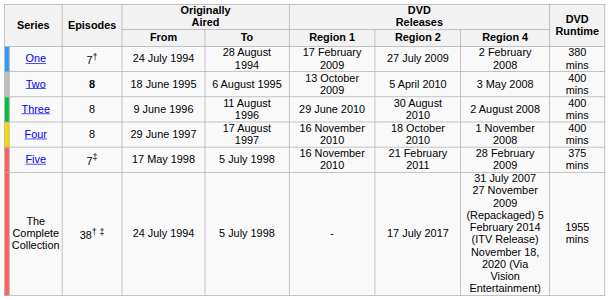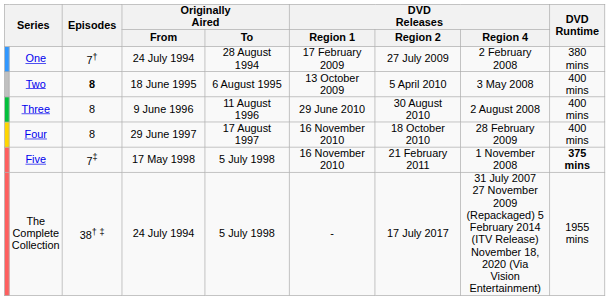(505, 134) 1 November 2008 -> (505, 134) 28 February 2009
(505, 160) 28 February 2009 -> (505, 160) 1 November 2008
(577, 160) normal -> (577, 160) bold
